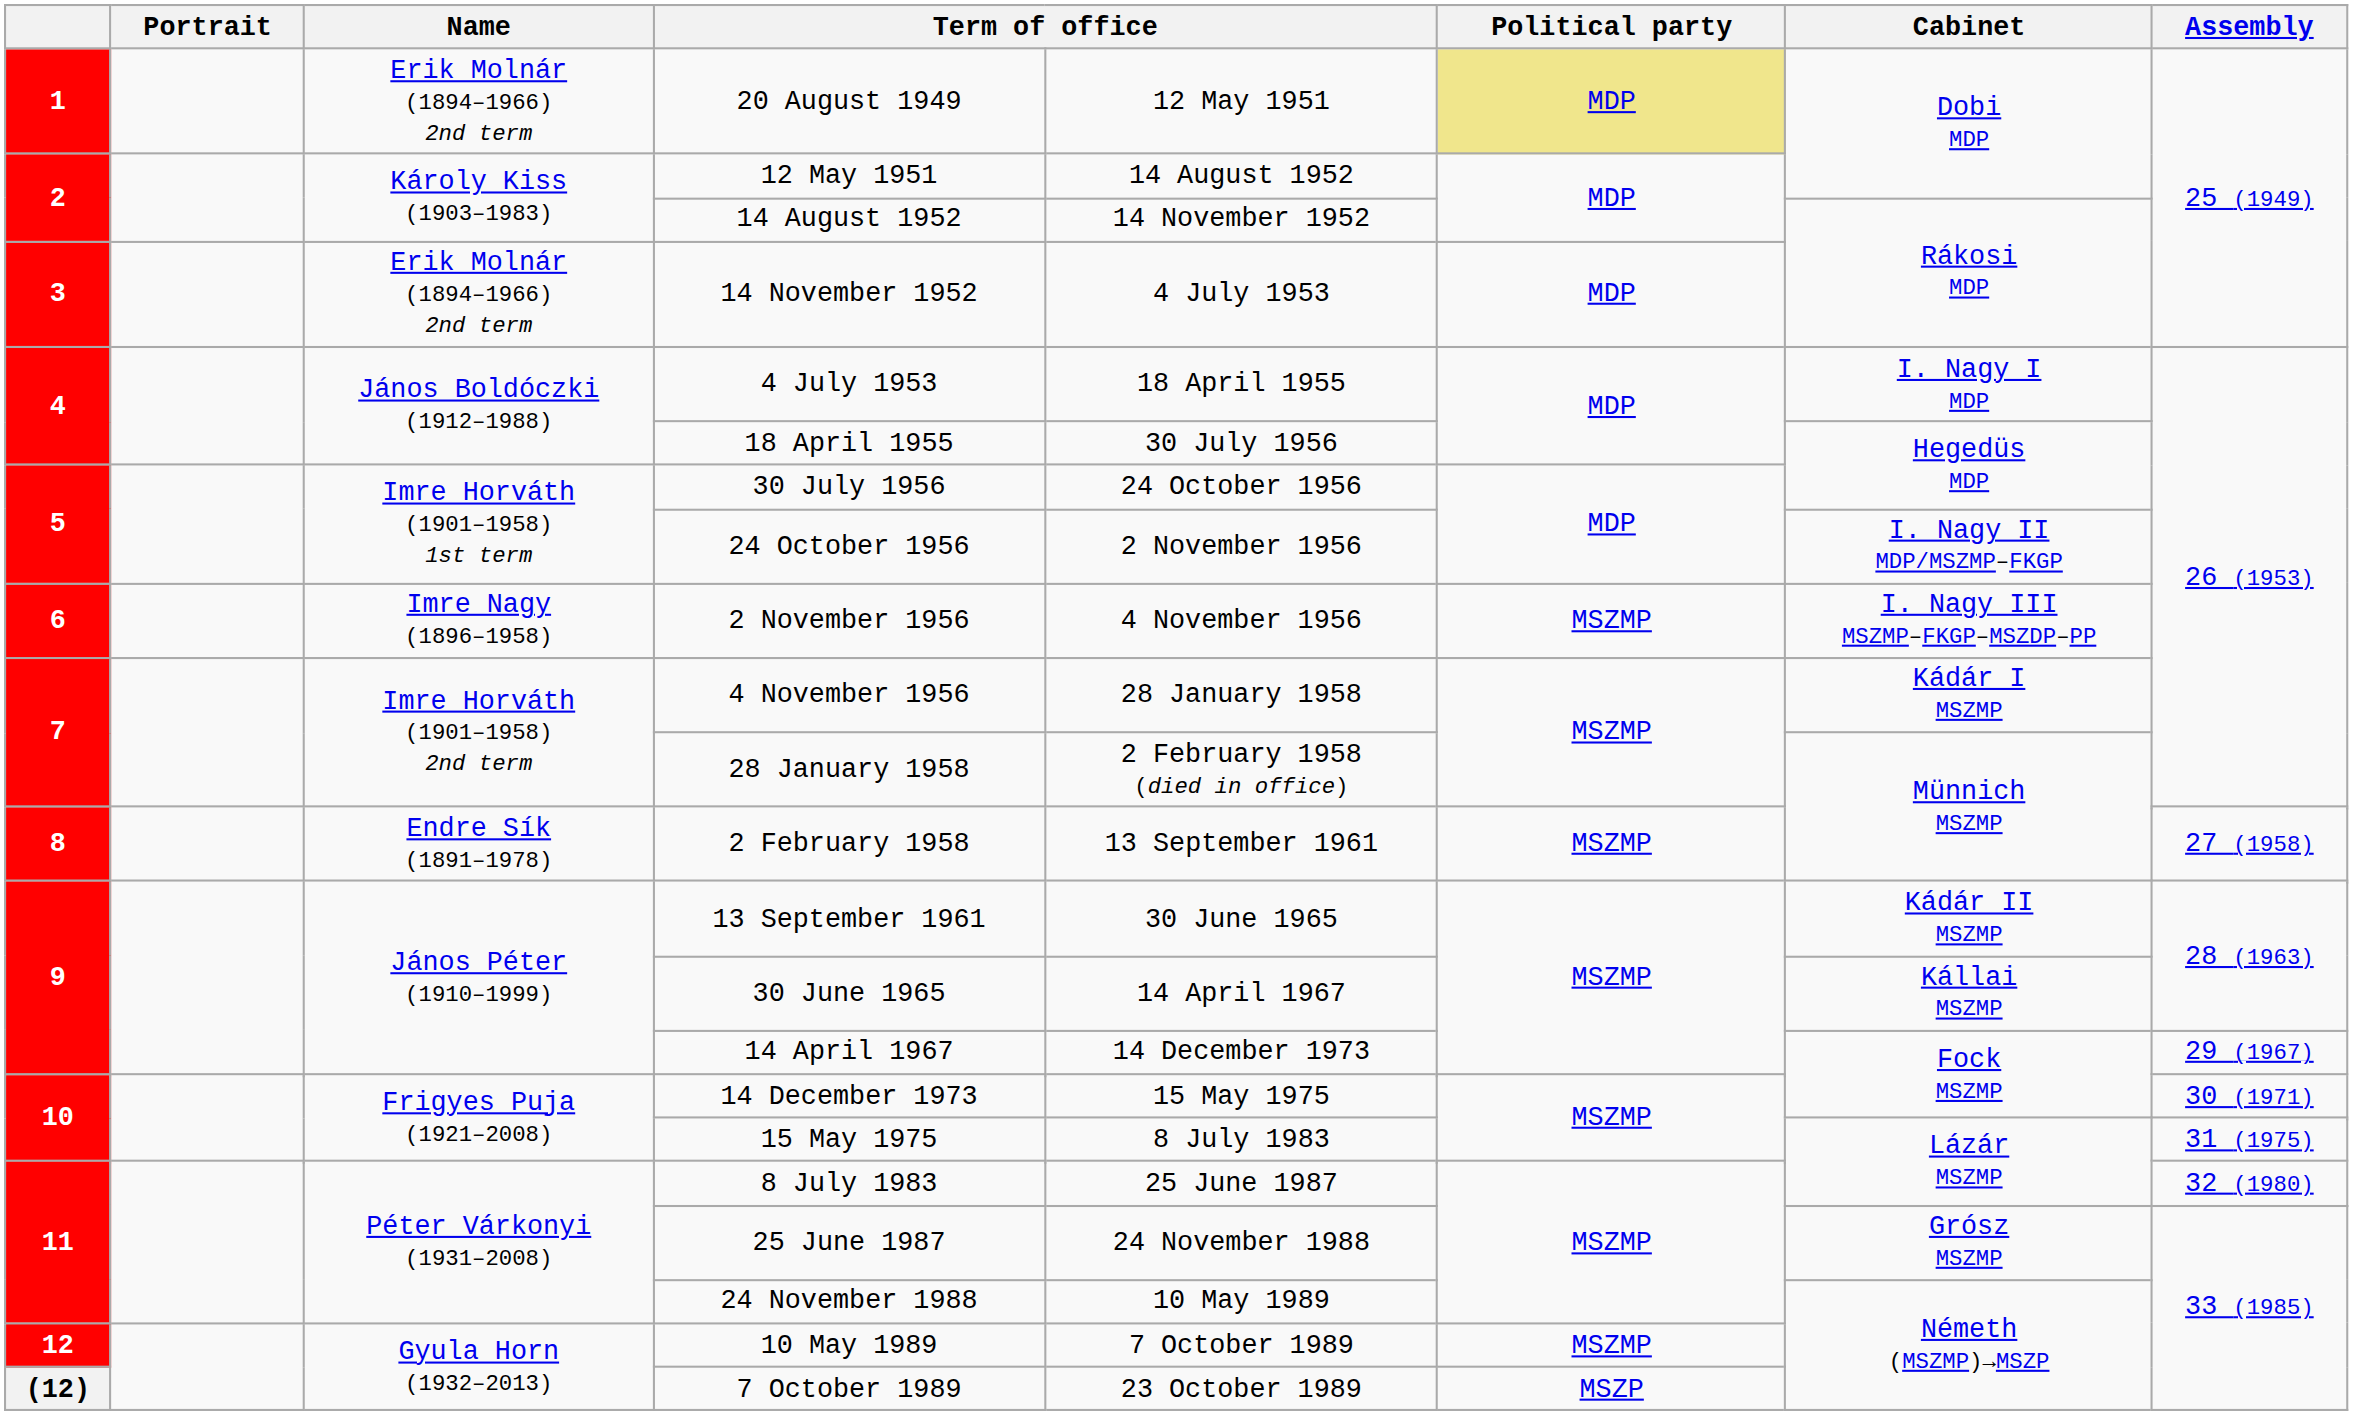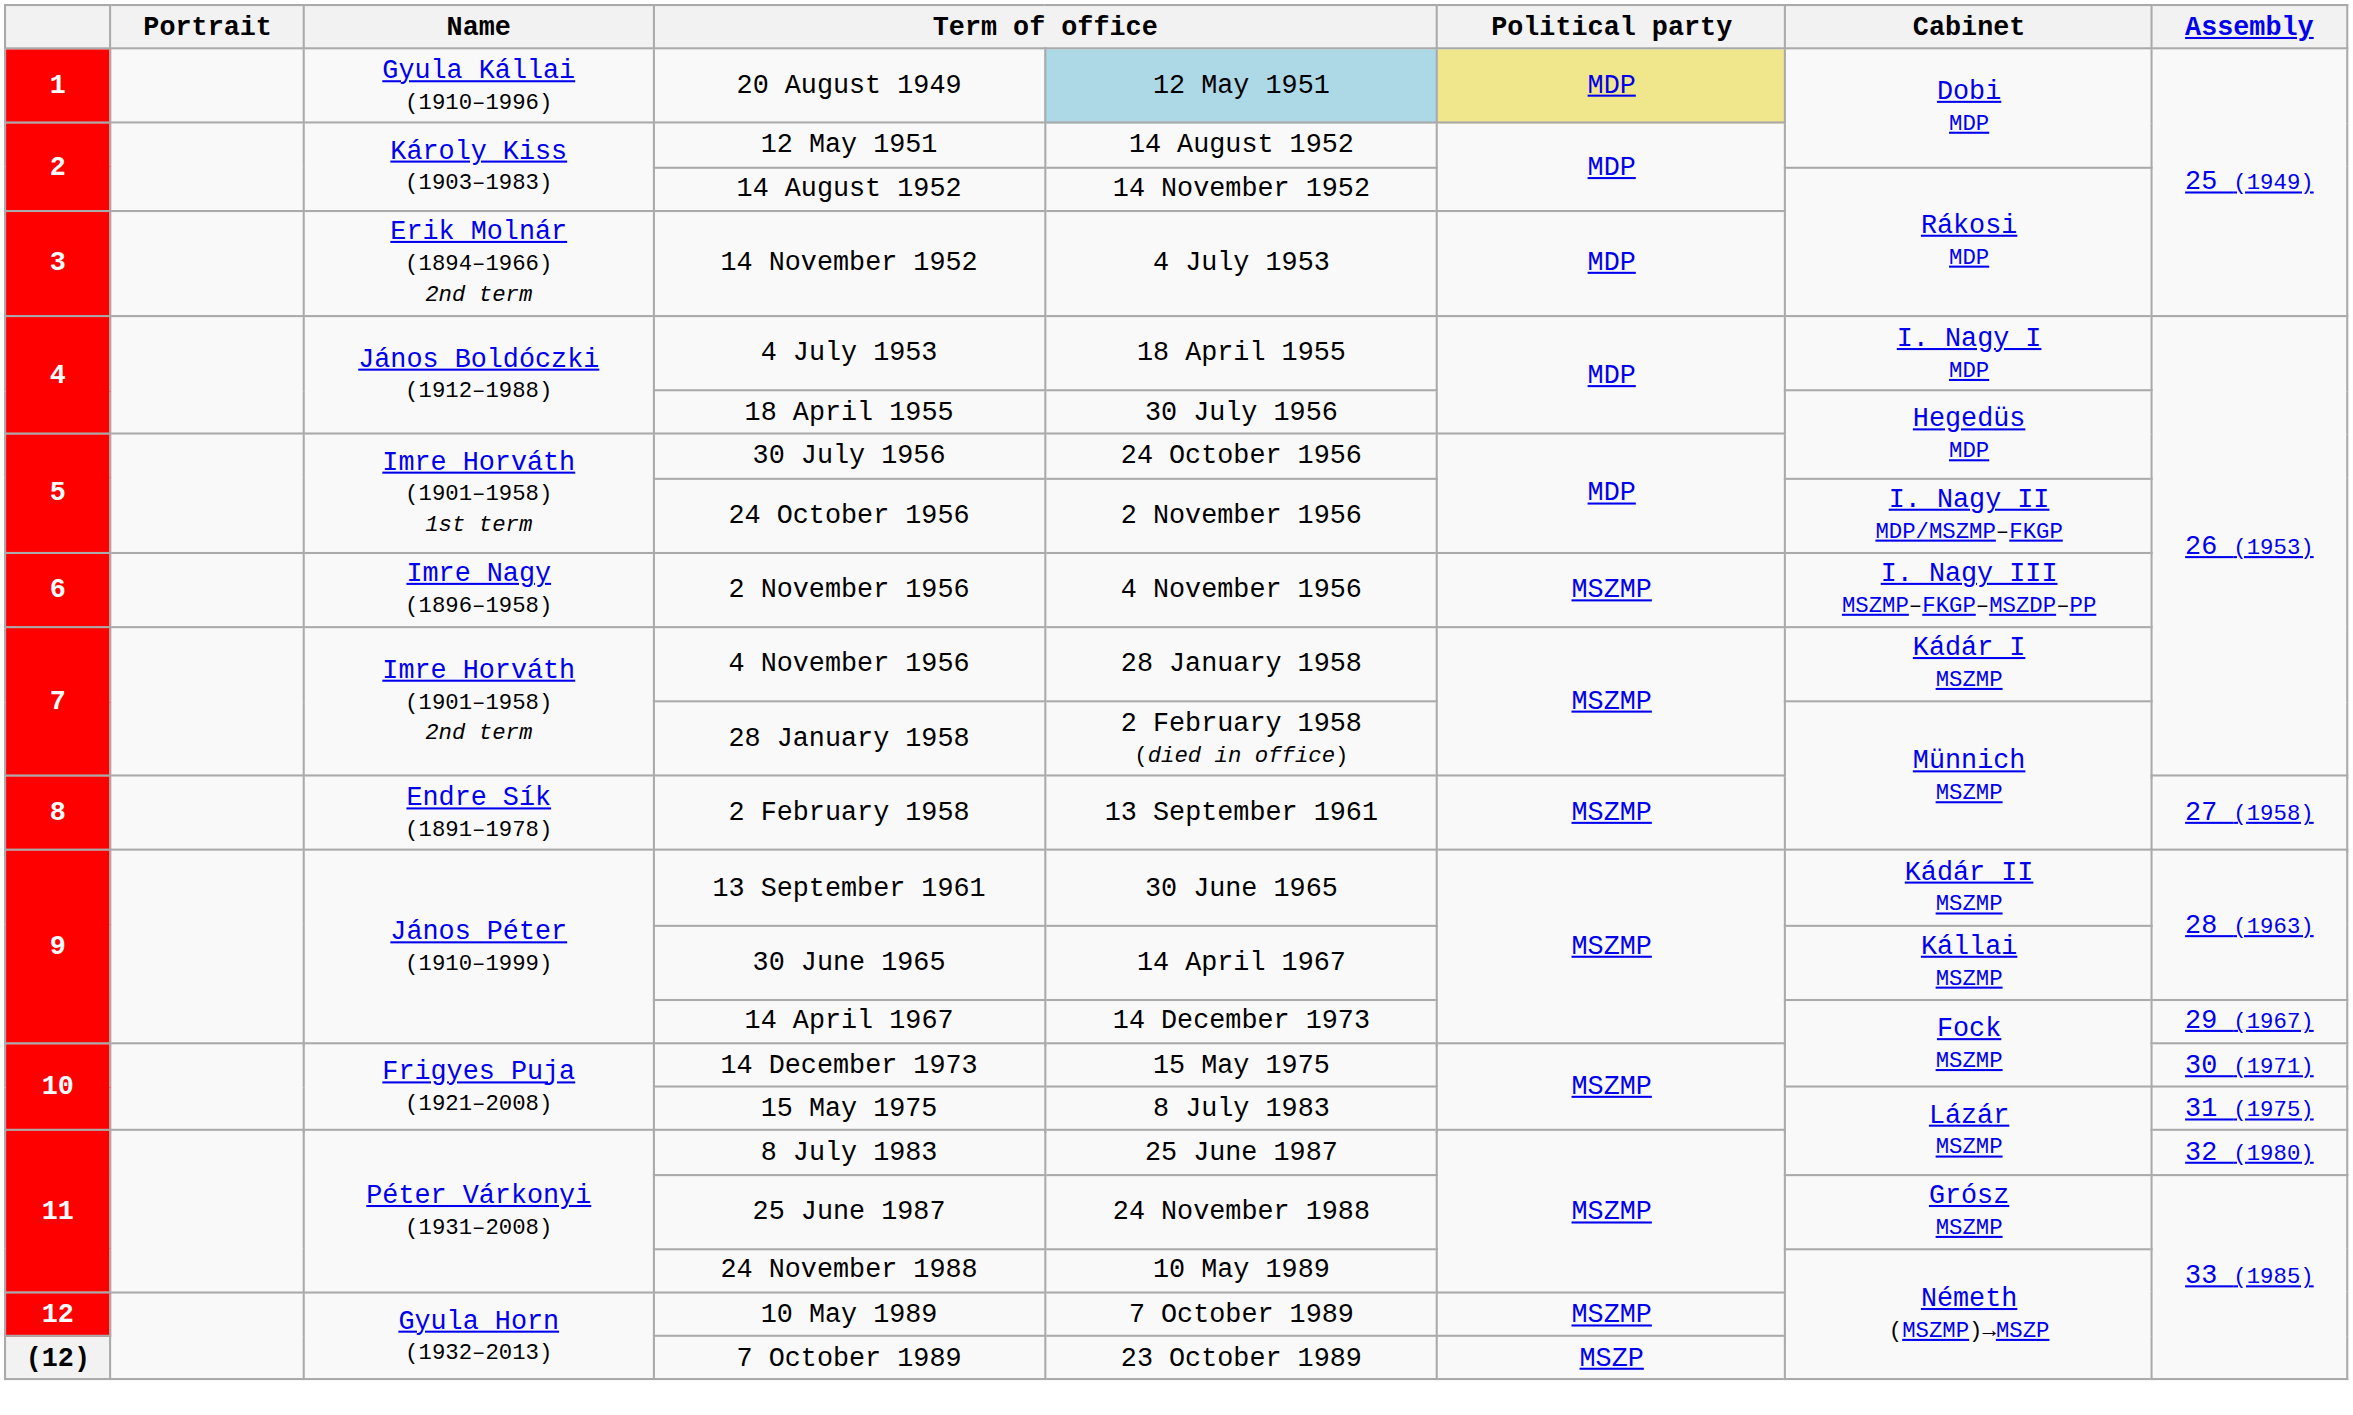(479, 100) Erik Molnár (1894–1966) 2nd term -> (479, 85) Gyula Kállai (1910–1996)
(1241, 101) no background -> (1241, 86) lightblue background
